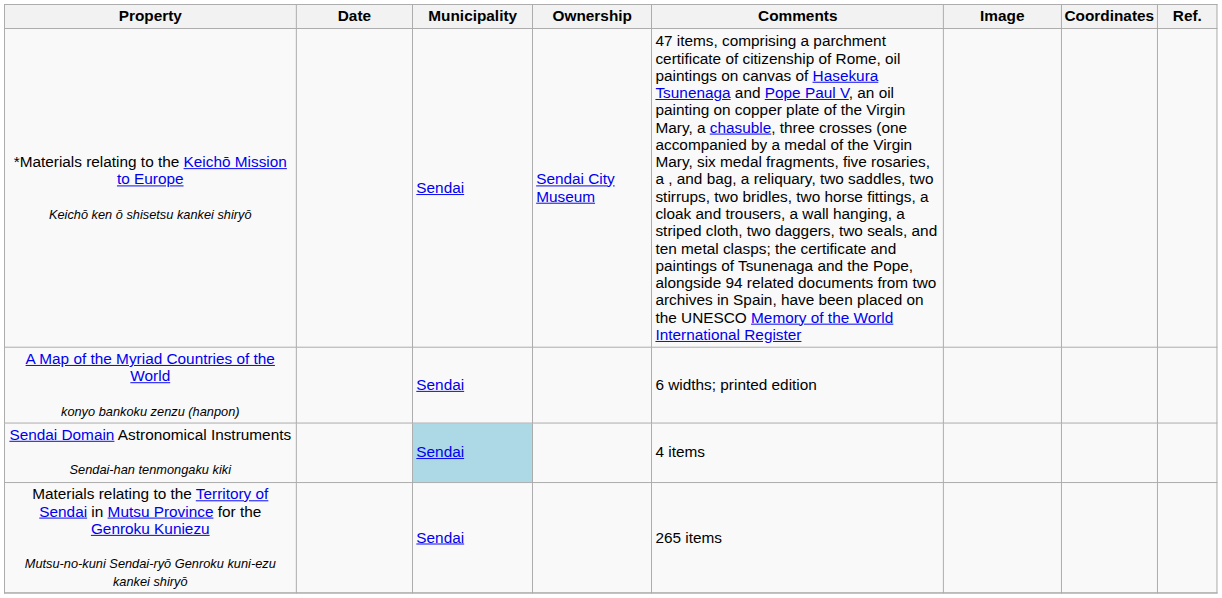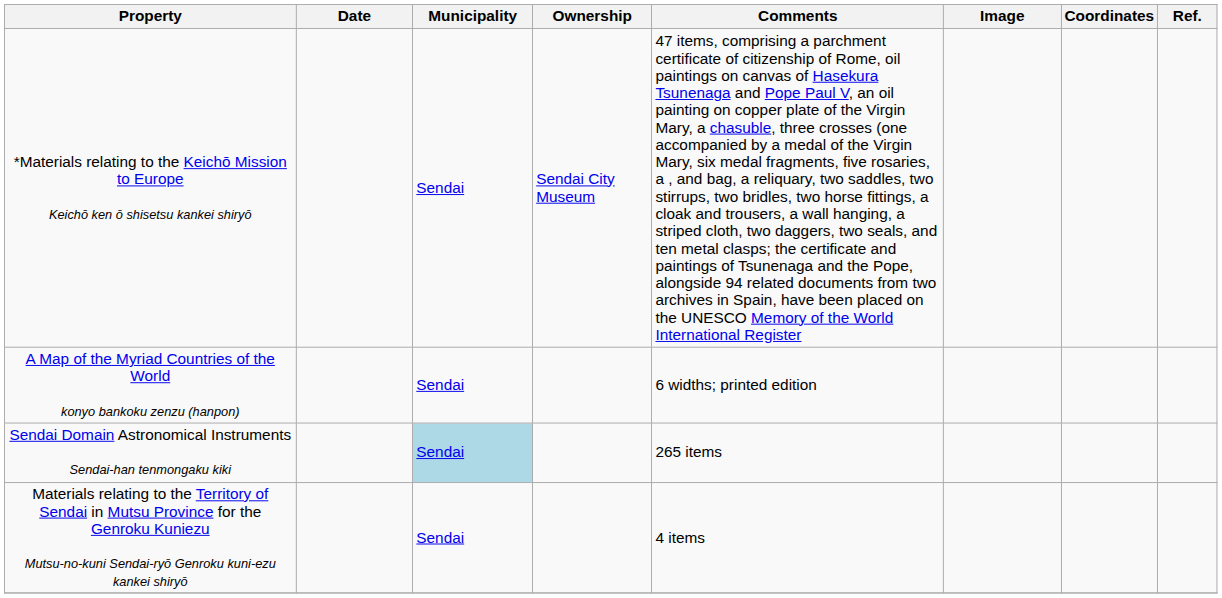(680, 452) 4 items -> (689, 452) 265 items
(689, 537) 265 items -> (680, 537) 4 items
